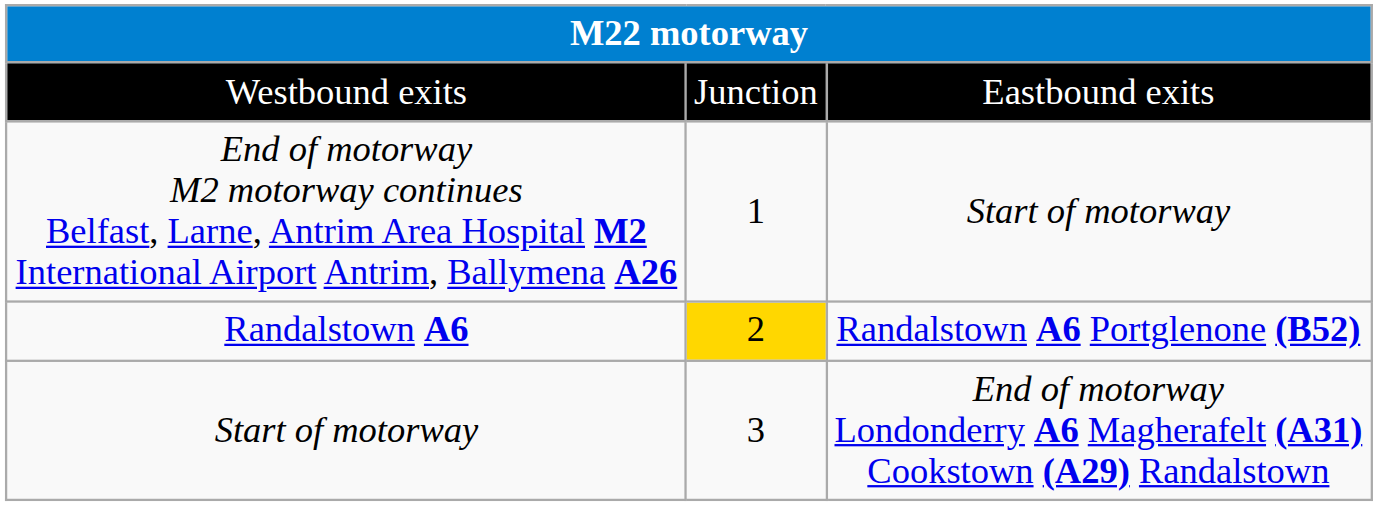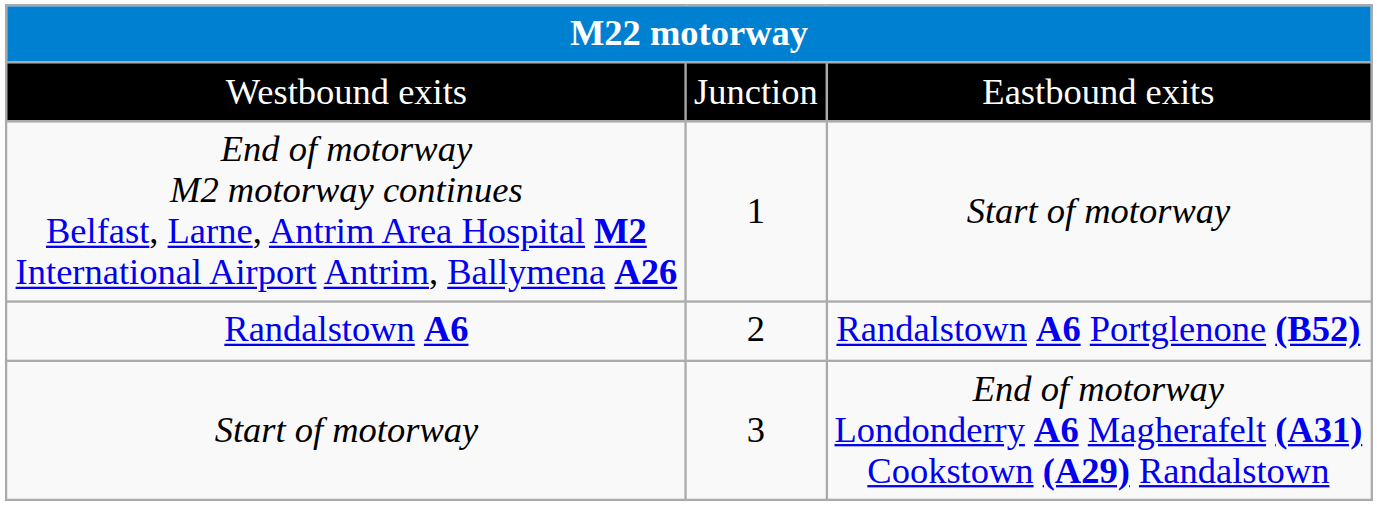(756, 330) gold background -> (756, 330) no background
